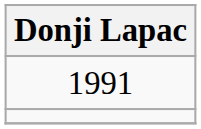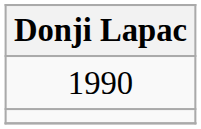(100, 82) 1991 -> (100, 82) 1990
